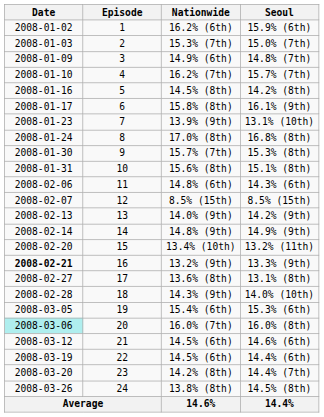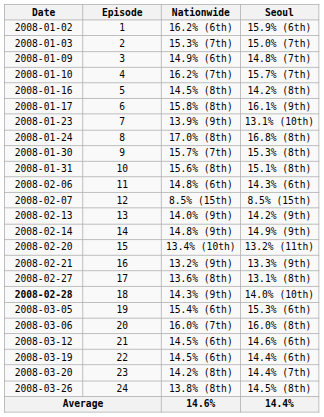(44, 263) bold -> (44, 263) normal
(44, 294) normal -> (44, 294) bold
(44, 326) paleturquoise background -> (44, 326) no background
